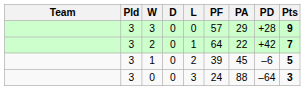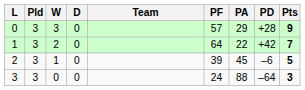columns swapped: (63, 12) <-> (194, 12)
